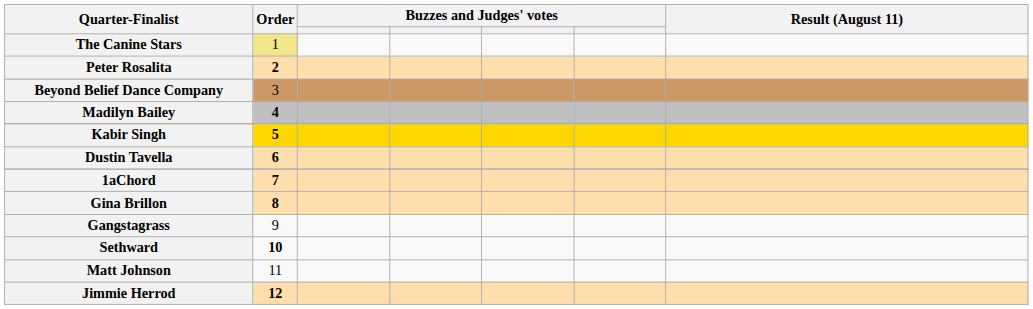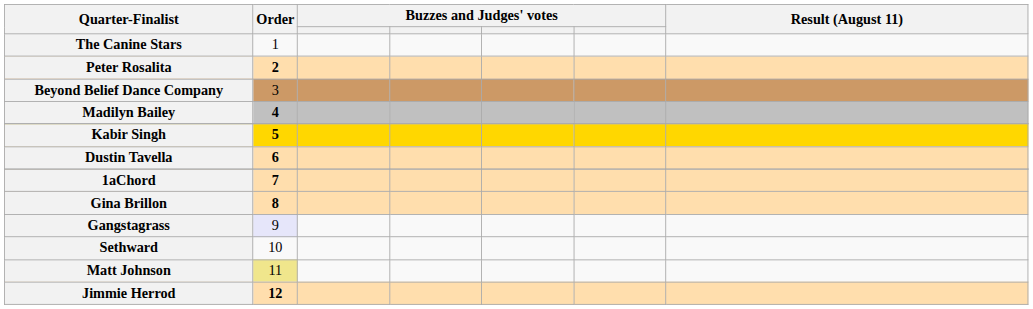(275, 44) khaki background -> (275, 44) no background
(275, 225) no background -> (275, 225) lavender background
(275, 248) bold -> (275, 248) normal
(275, 270) no background -> (275, 270) khaki background
